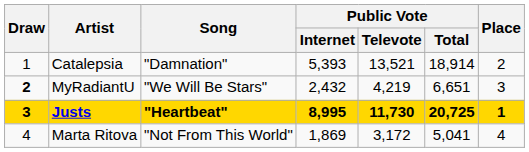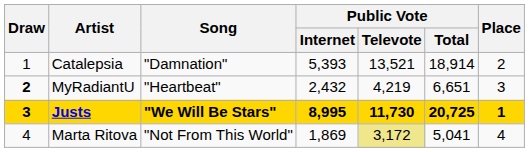(206, 87) "We Will Be Stars" -> (182, 87) "Heartbeat"
(186, 111) "Heartbeat" -> (210, 111) "We Will Be Stars"
(392, 135) no background -> (392, 135) khaki background
